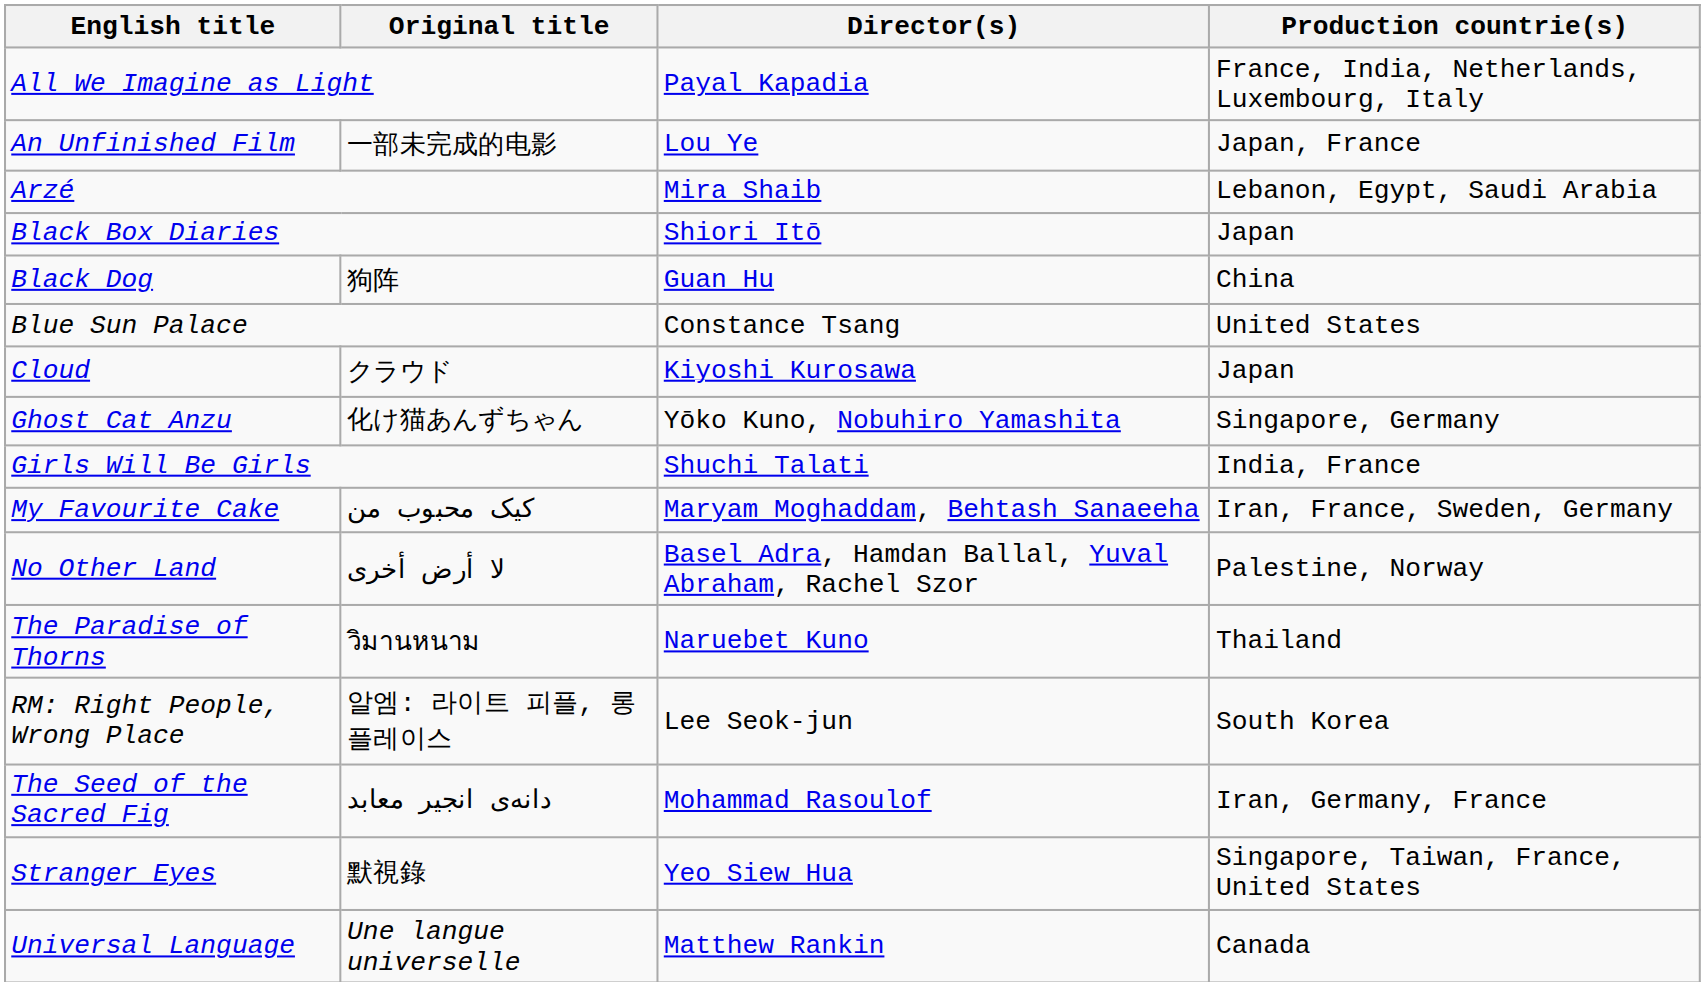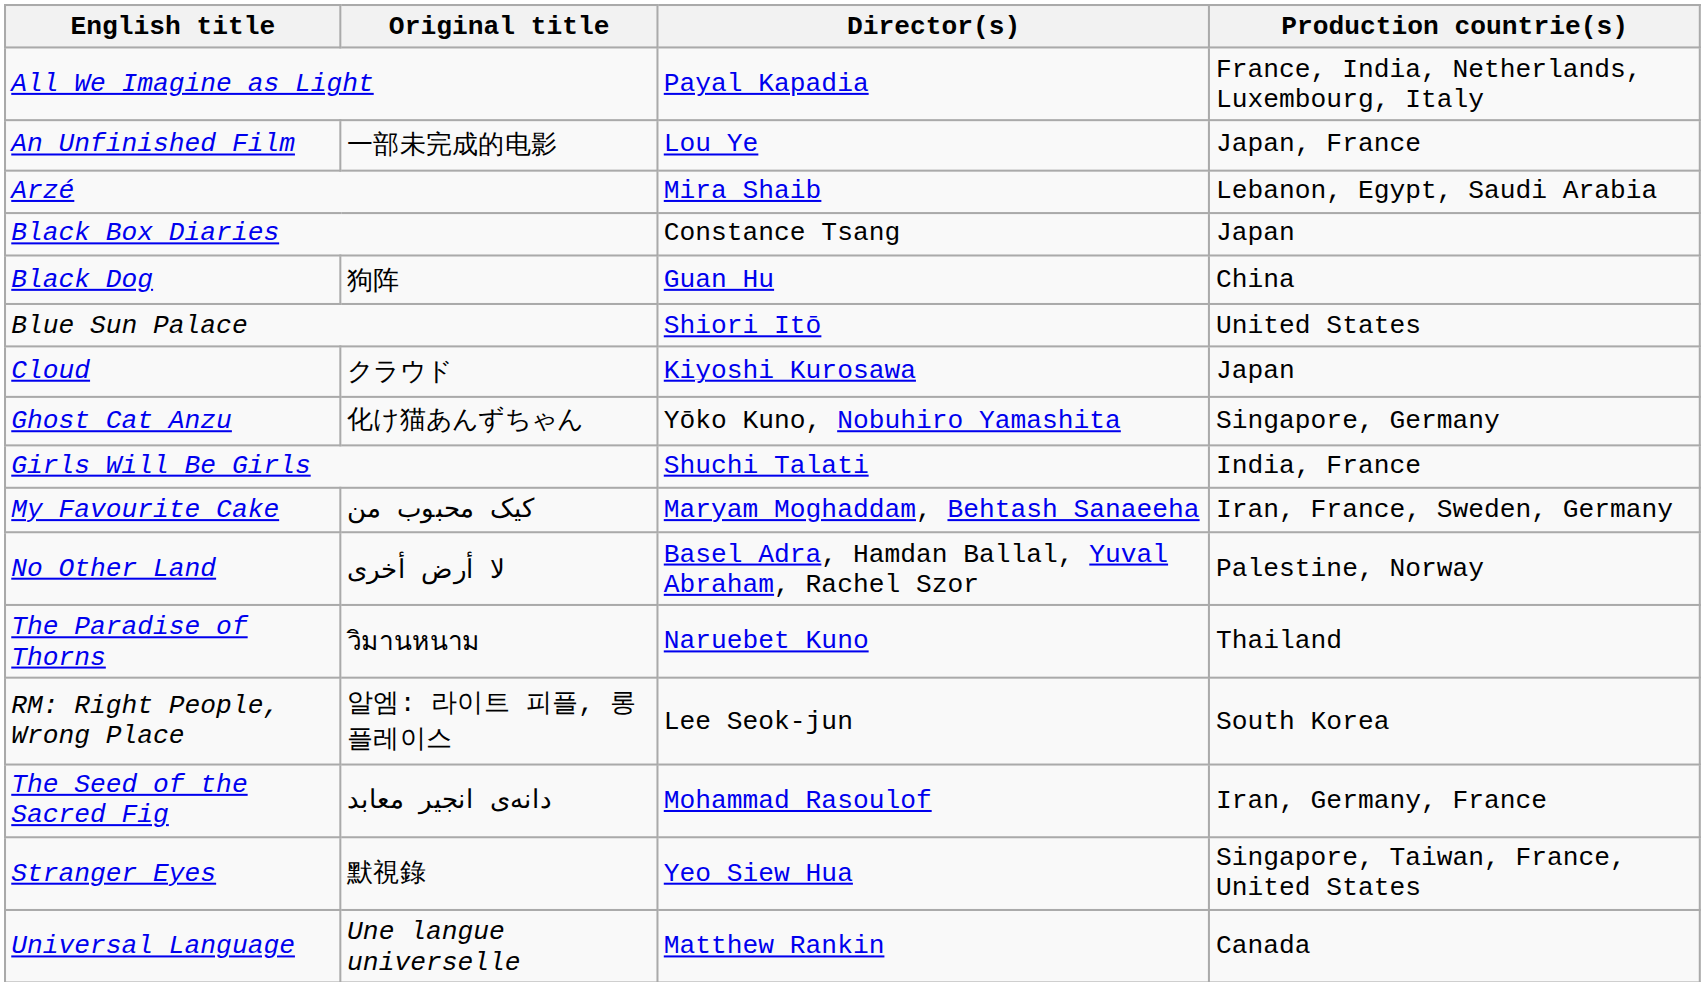(743, 234) Shiori Itō -> (782, 234) Constance Tsang
(782, 326) Constance Tsang -> (743, 326) Shiori Itō
